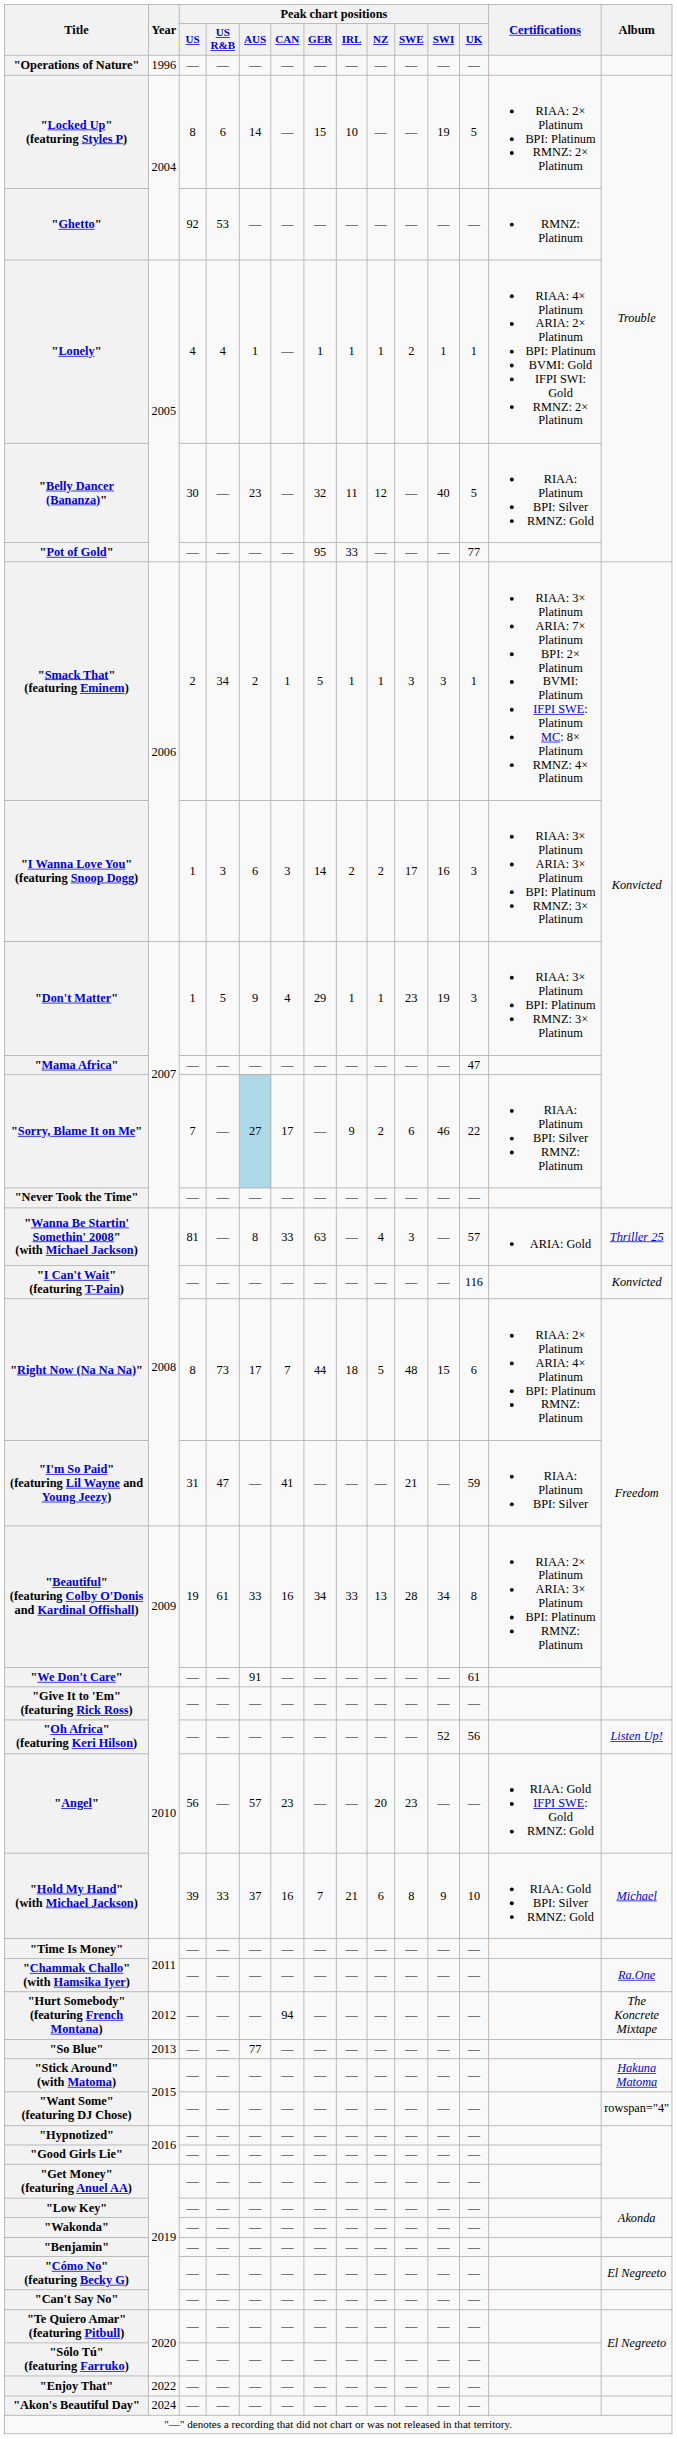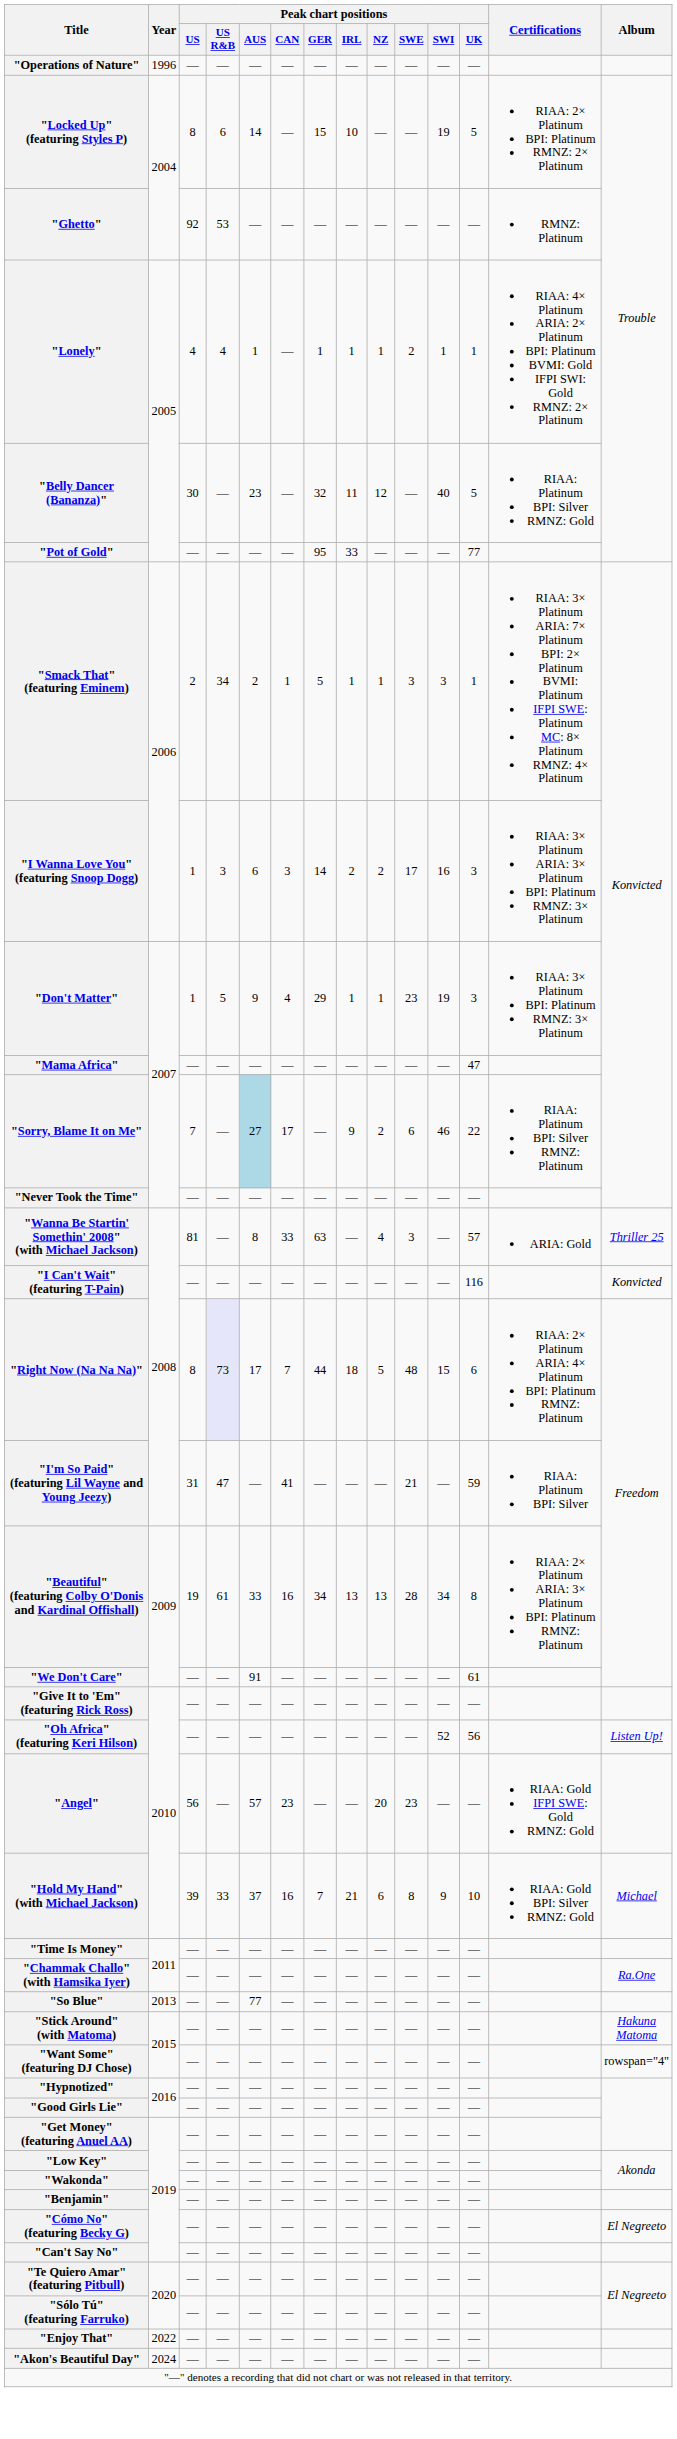(223, 1369) no background -> (223, 1369) lavender background
(352, 1596) 33 -> (352, 1596) 13
- row: (77, 2015)
